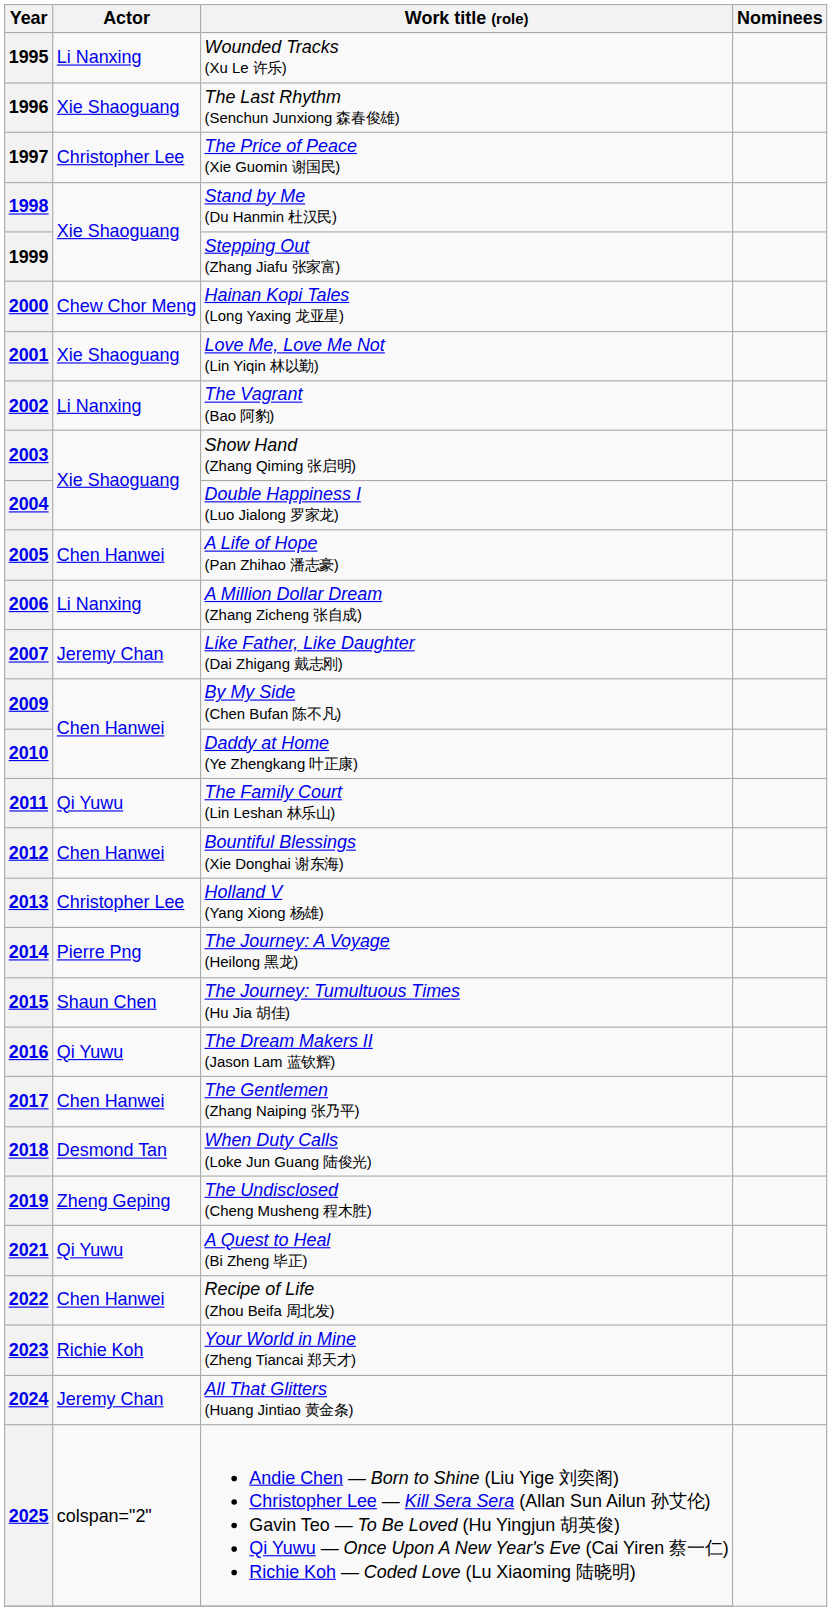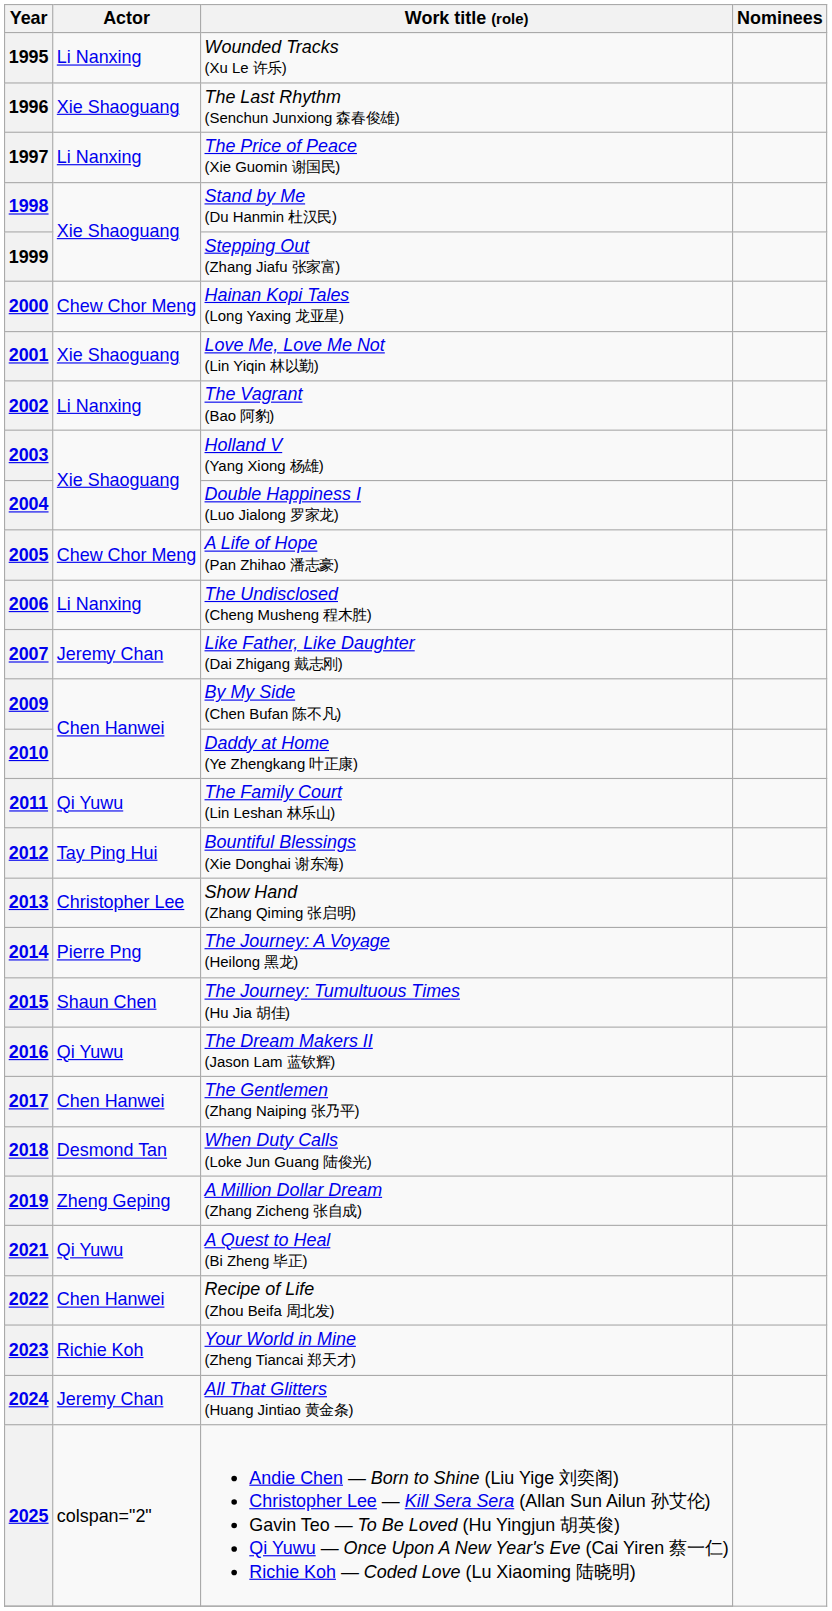(121, 157) Christopher Lee -> (99, 157) Li Nanxing
(280, 454) Show Hand (Zhang Qiming 张启明) -> (264, 454) Holland V (Yang Xiong 杨雄)
(111, 554) Chen Hanwei -> (127, 554) Chew Chor Meng
(293, 603) A Million Dollar Dream (Zhang Zicheng 张自成) -> (288, 603) The Undisclosed (Cheng Musheng 程木胜)
(111, 852) Chen Hanwei -> (107, 852) Tay Ping Hui
(264, 902) Holland V (Yang Xiong 杨雄) -> (280, 902) Show Hand (Zhang Qiming 张启明)
(288, 1200) The Undisclosed (Cheng Musheng 程木胜) -> (293, 1200) A Million Dollar Dream (Zhang Zicheng 张自成)
